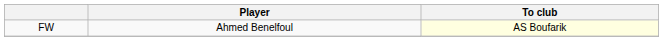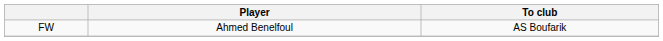(540, 28) lightyellow background -> (540, 28) no background
